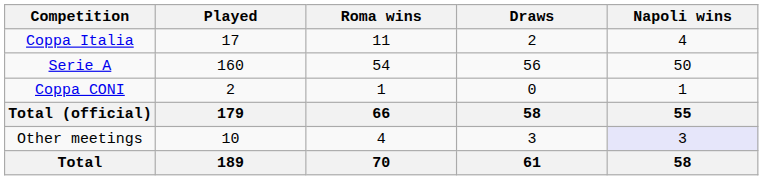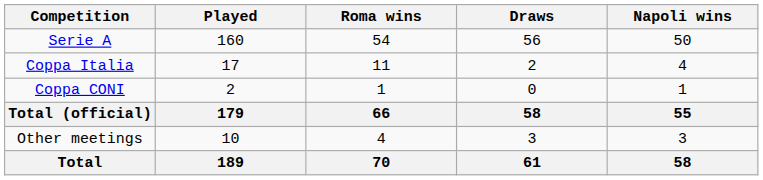rows swapped: (80, 65) <-> (80, 41)
(683, 139) lavender background -> (683, 139) no background
